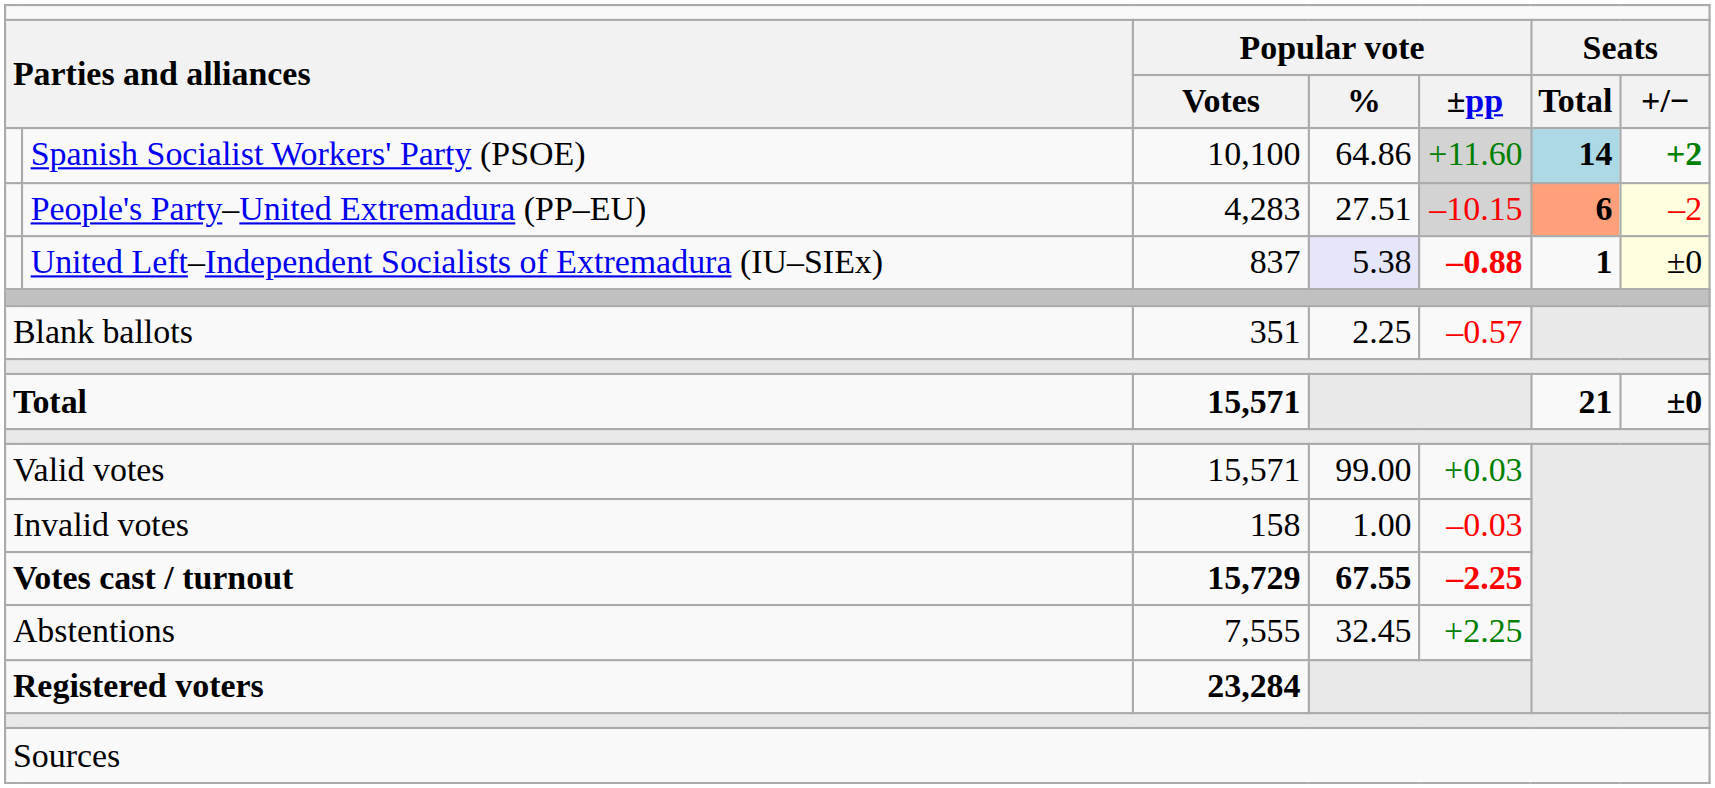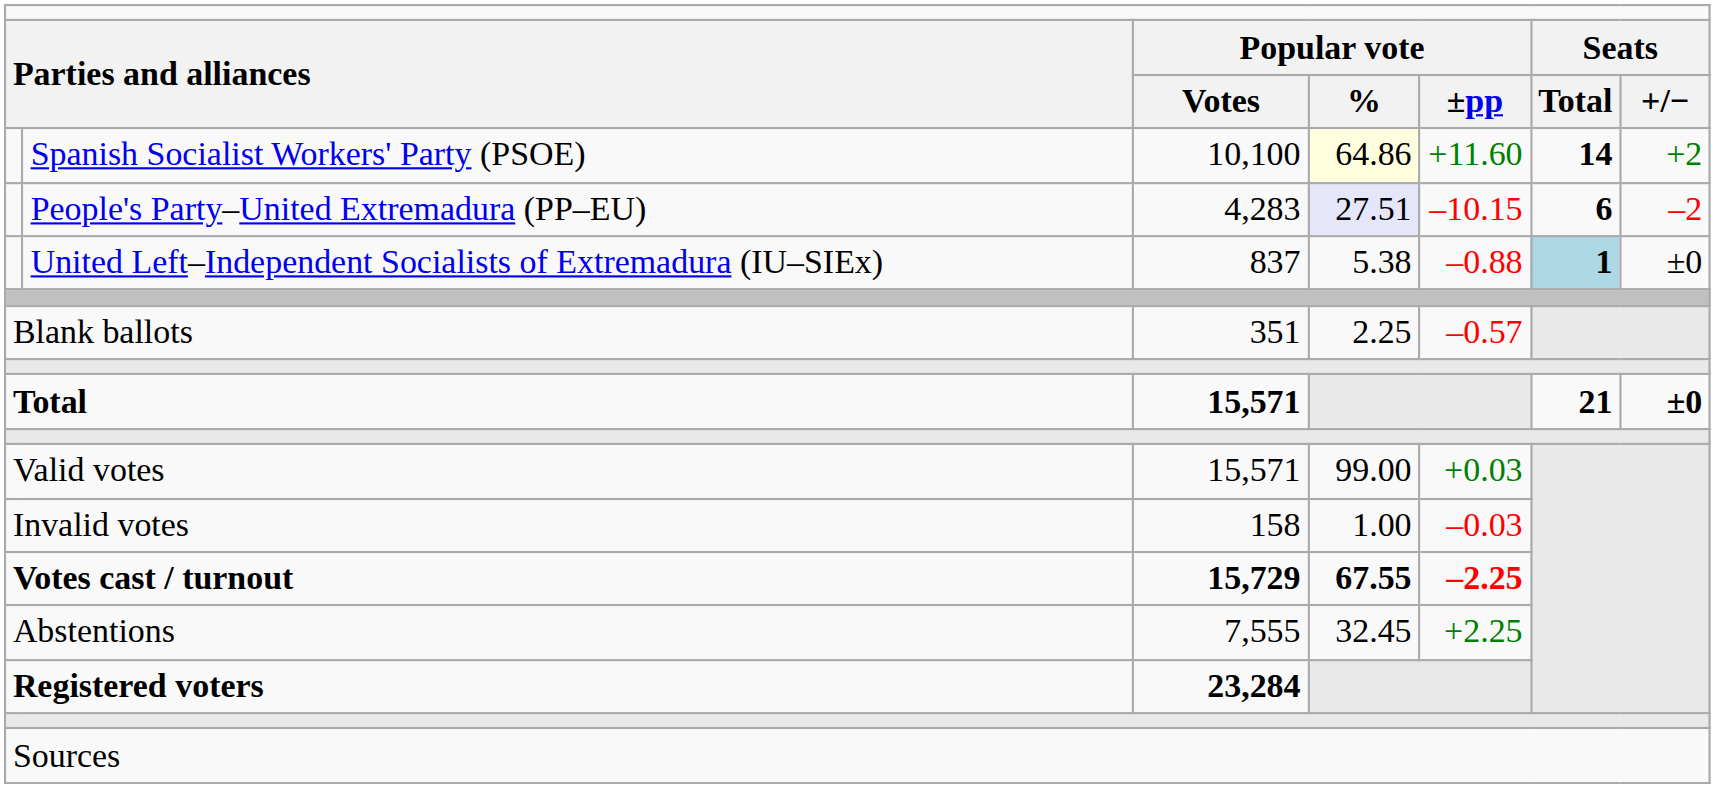(1373, 154) no background -> (1373, 154) lightyellow background
(1475, 154) lightgrey background -> (1475, 154) no background
(1595, 154) lightblue background -> (1595, 154) no background
(1684, 154) bold -> (1684, 154) normal
(1373, 208) no background -> (1373, 208) lavender background
(1476, 208) lightgrey background -> (1476, 208) no background
(1604, 208) lightsalmon background -> (1604, 208) no background
(1685, 208) lightyellow background -> (1685, 208) no background
(1382, 262) lavender background -> (1382, 262) no background
(1484, 262) bold -> (1484, 262) normal
(1604, 262) no background -> (1604, 262) lightblue background
(1684, 262) lightyellow background -> (1684, 262) no background
